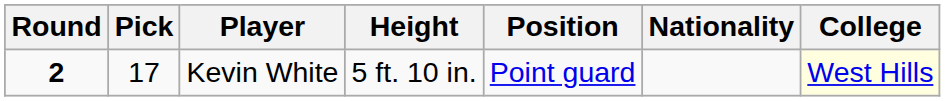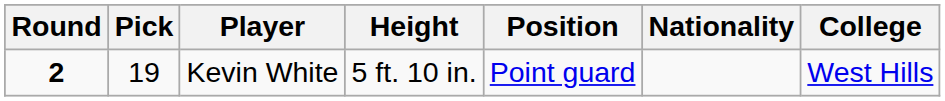(144, 72) 17 -> (144, 72) 19
(870, 72) lightyellow background -> (870, 72) no background
